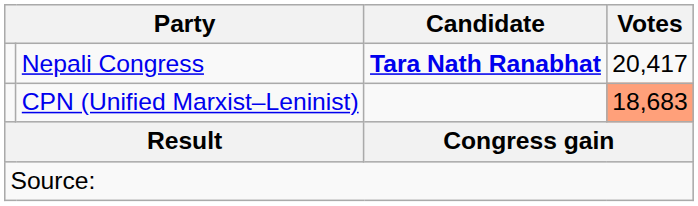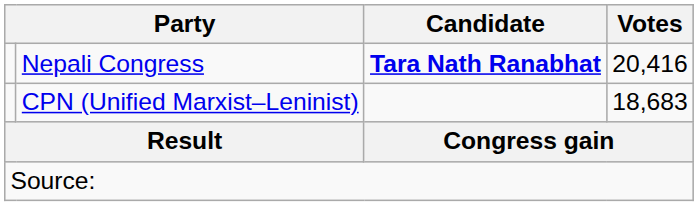(650, 63) 20,417 -> (650, 63) 20,416
(650, 102) lightsalmon background -> (650, 102) no background
